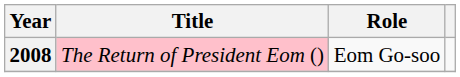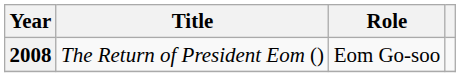(193, 54) pink background -> (193, 54) no background
